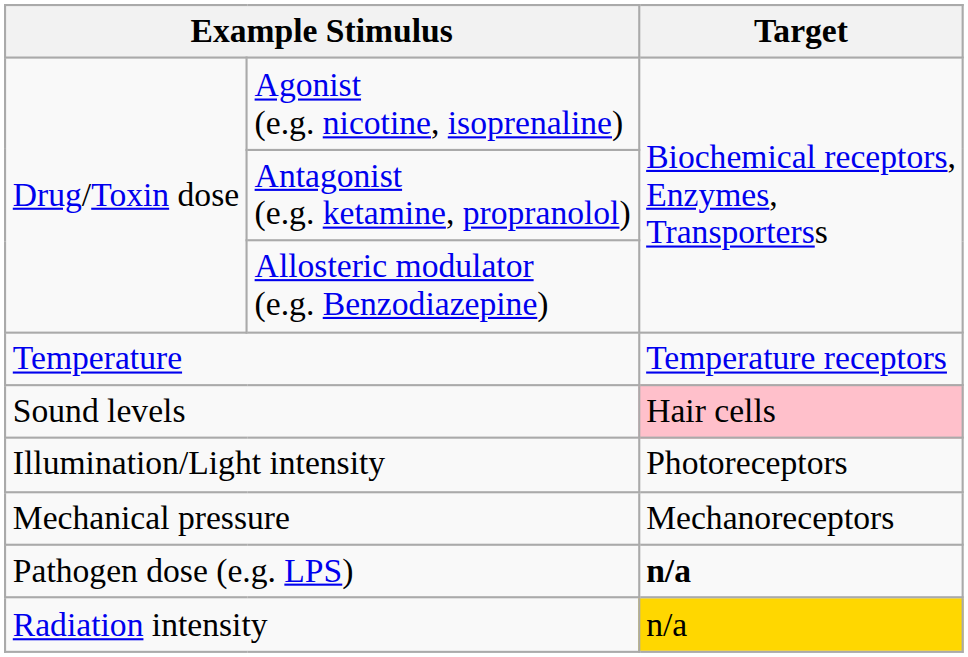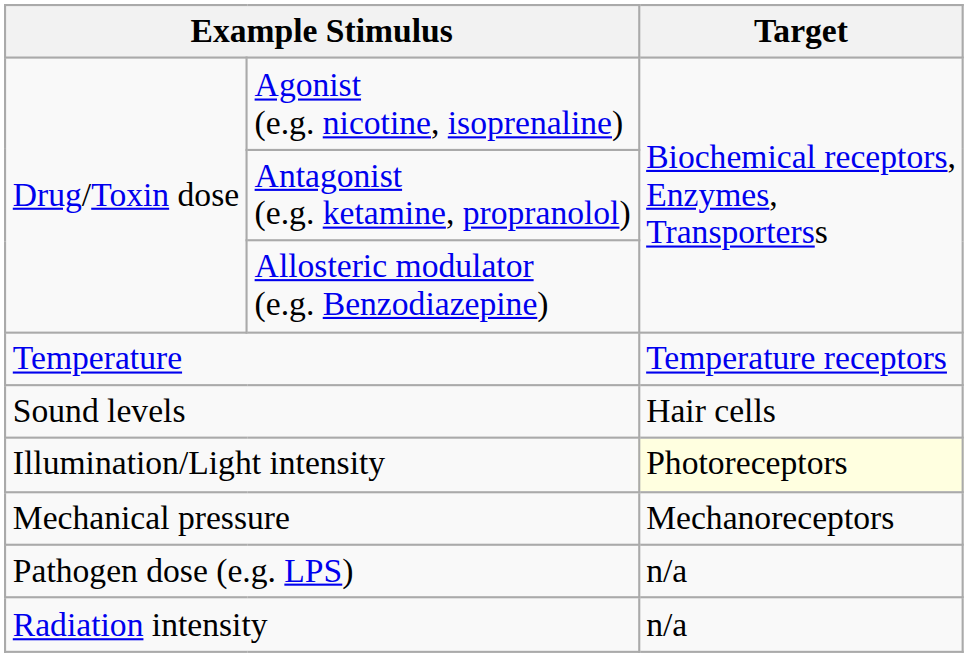(711, 410) pink background -> (711, 410) no background
(747, 464) no background -> (747, 464) lightyellow background
(669, 570) bold -> (667, 570) normal
(667, 624) gold background -> (667, 624) no background
